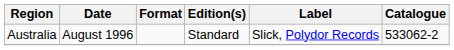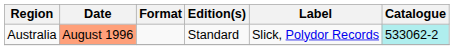(98, 34) no background -> (98, 34) lightsalmon background
(412, 34) no background -> (412, 34) paleturquoise background
